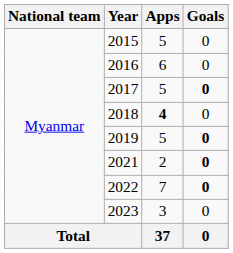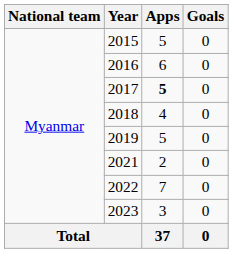(163, 89) normal -> (163, 89) bold
(205, 89) bold -> (205, 89) normal
(163, 114) bold -> (163, 114) normal
(205, 138) bold -> (205, 138) normal
(205, 162) bold -> (205, 162) normal
(205, 187) bold -> (205, 187) normal
